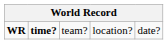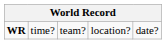(44, 30) bold -> (43, 30) normal
